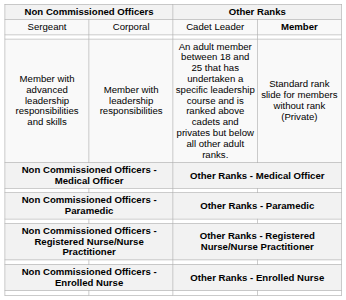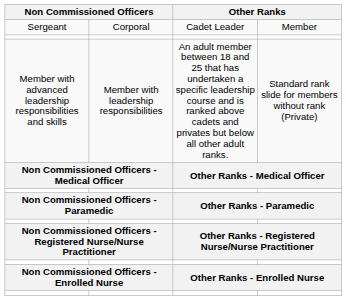(299, 27) bold -> (299, 27) normal
